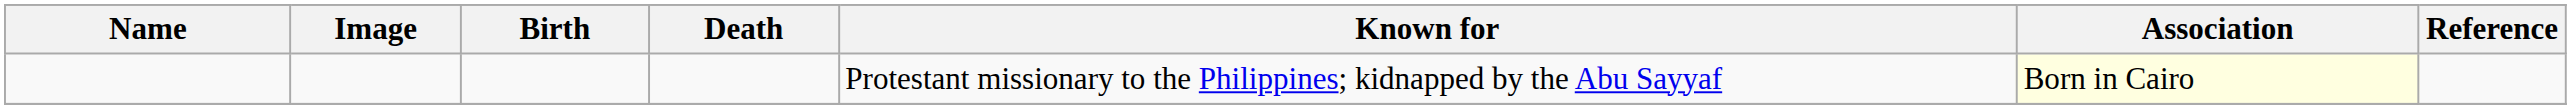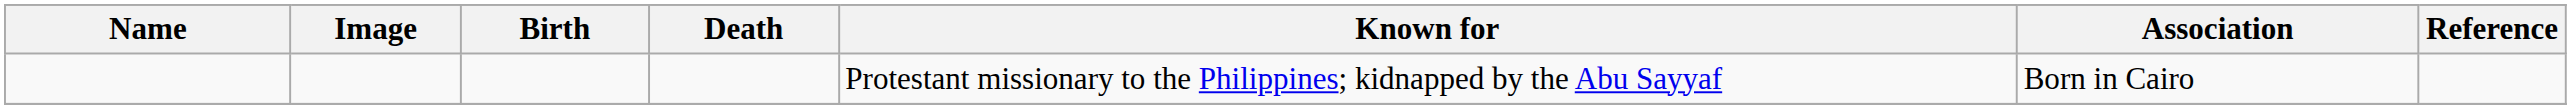(2109, 78) lightyellow background -> (2109, 78) no background
